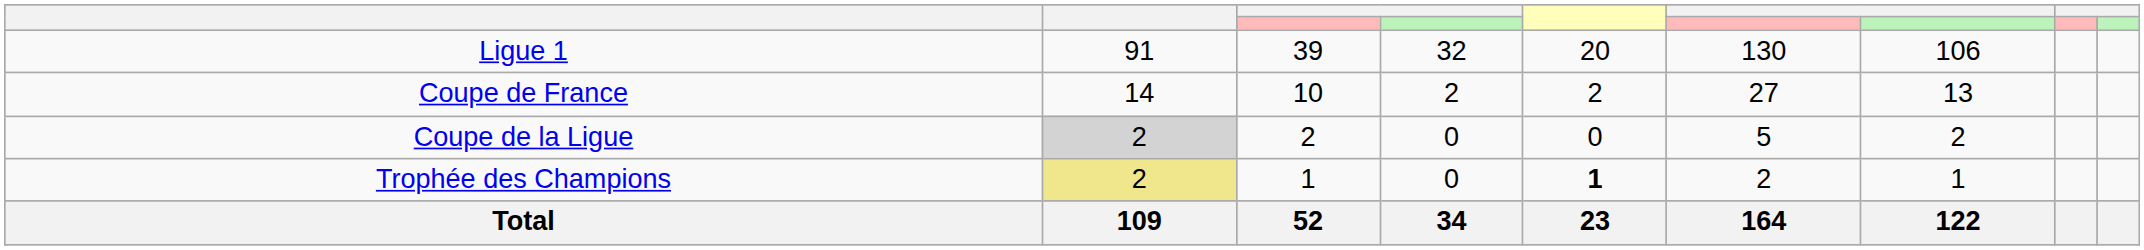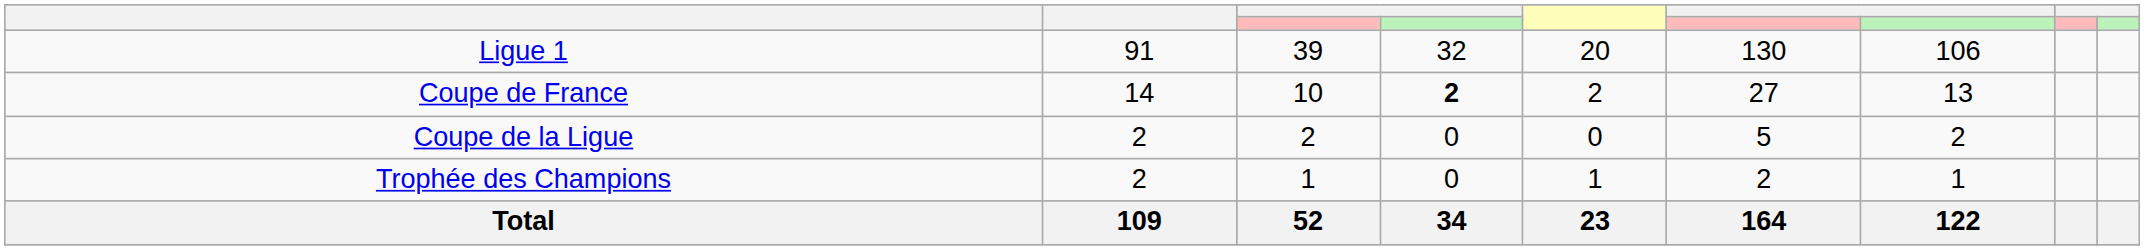(1452, 93) normal -> (1452, 93) bold
(1139, 136) lightgrey background -> (1139, 136) no background
(1139, 179) khaki background -> (1139, 179) no background
(1595, 179) bold -> (1595, 179) normal
